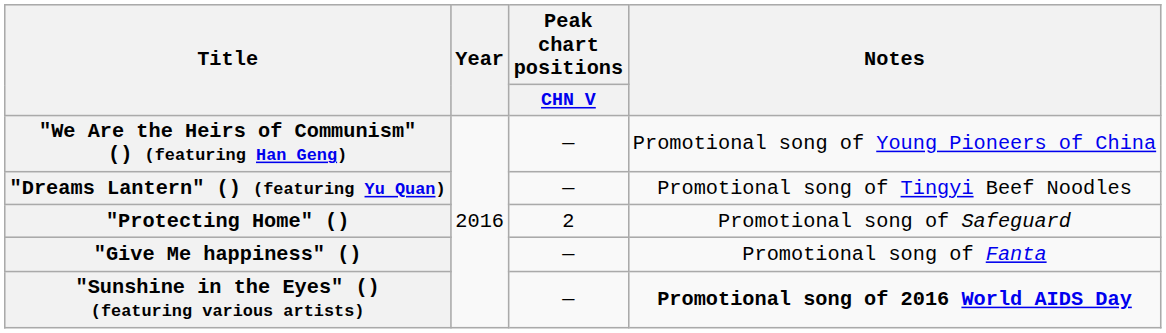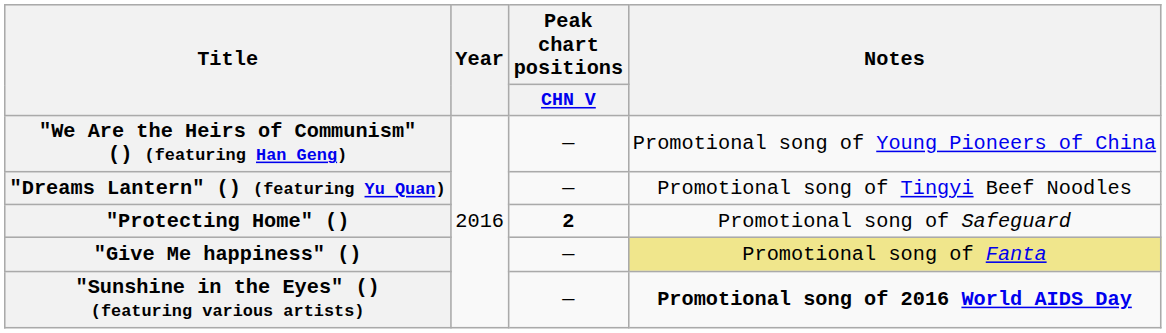(568, 221) normal -> (568, 221) bold
(894, 254) no background -> (894, 254) khaki background
